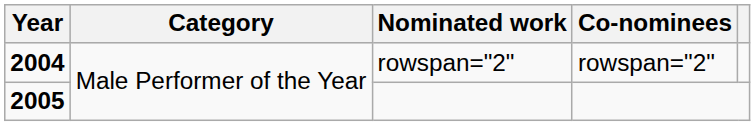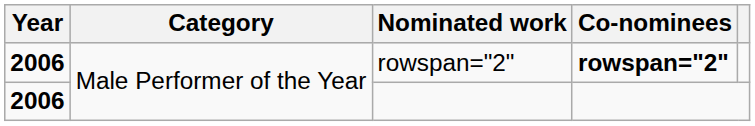(37, 62) 2004 -> (37, 62) 2006
(646, 62) normal -> (653, 62) bold
(37, 100) 2005 -> (37, 100) 2006
